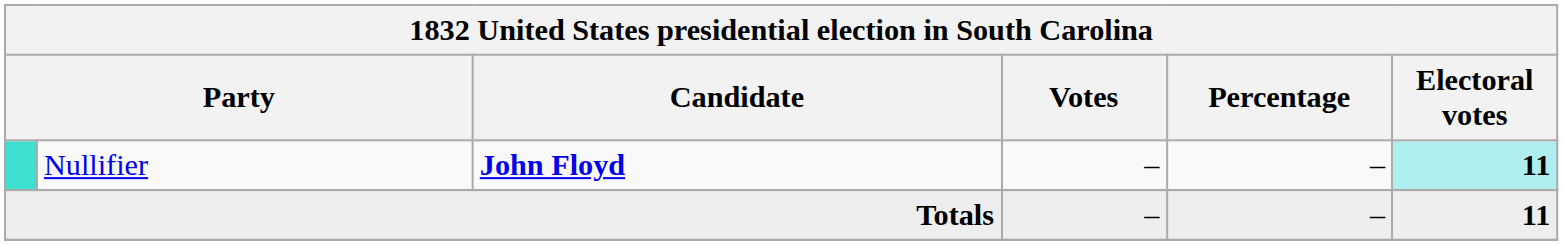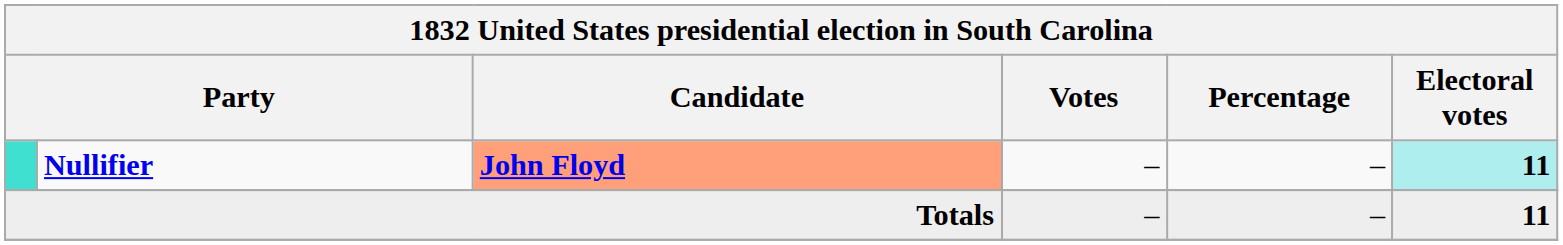(96, 165) normal -> (99, 165) bold
(552, 165) no background -> (552, 165) lightsalmon background
